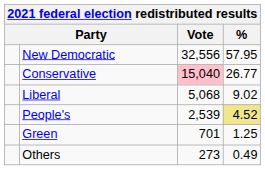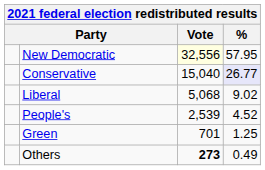(201, 54) no background -> (201, 54) lightyellow background
(201, 74) pink background -> (201, 74) no background
(242, 74) no background -> (242, 74) lavender background
(245, 114) khaki background -> (245, 114) no background
(209, 154) normal -> (209, 154) bold
